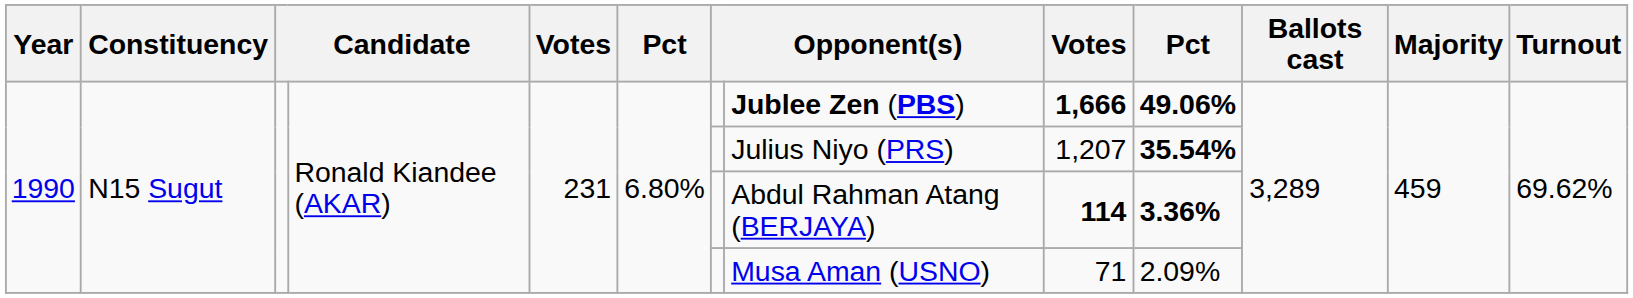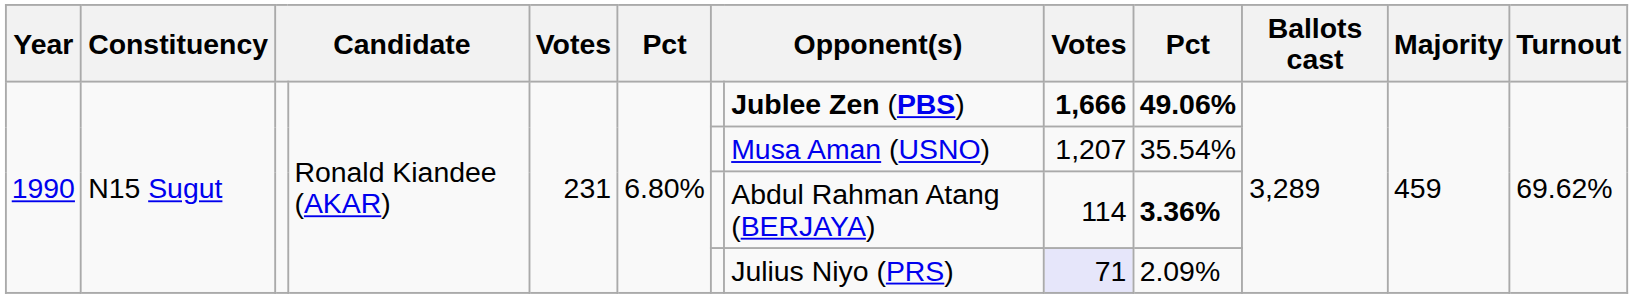(842, 149) Julius Niyo (PRS) -> (861, 149) Musa Aman (USNO)
(1188, 149) bold -> (1188, 149) normal
(1104, 210) bold -> (1104, 210) normal
(861, 271) Musa Aman (USNO) -> (842, 271) Julius Niyo (PRS)
(1111, 271) no background -> (1111, 271) lavender background
